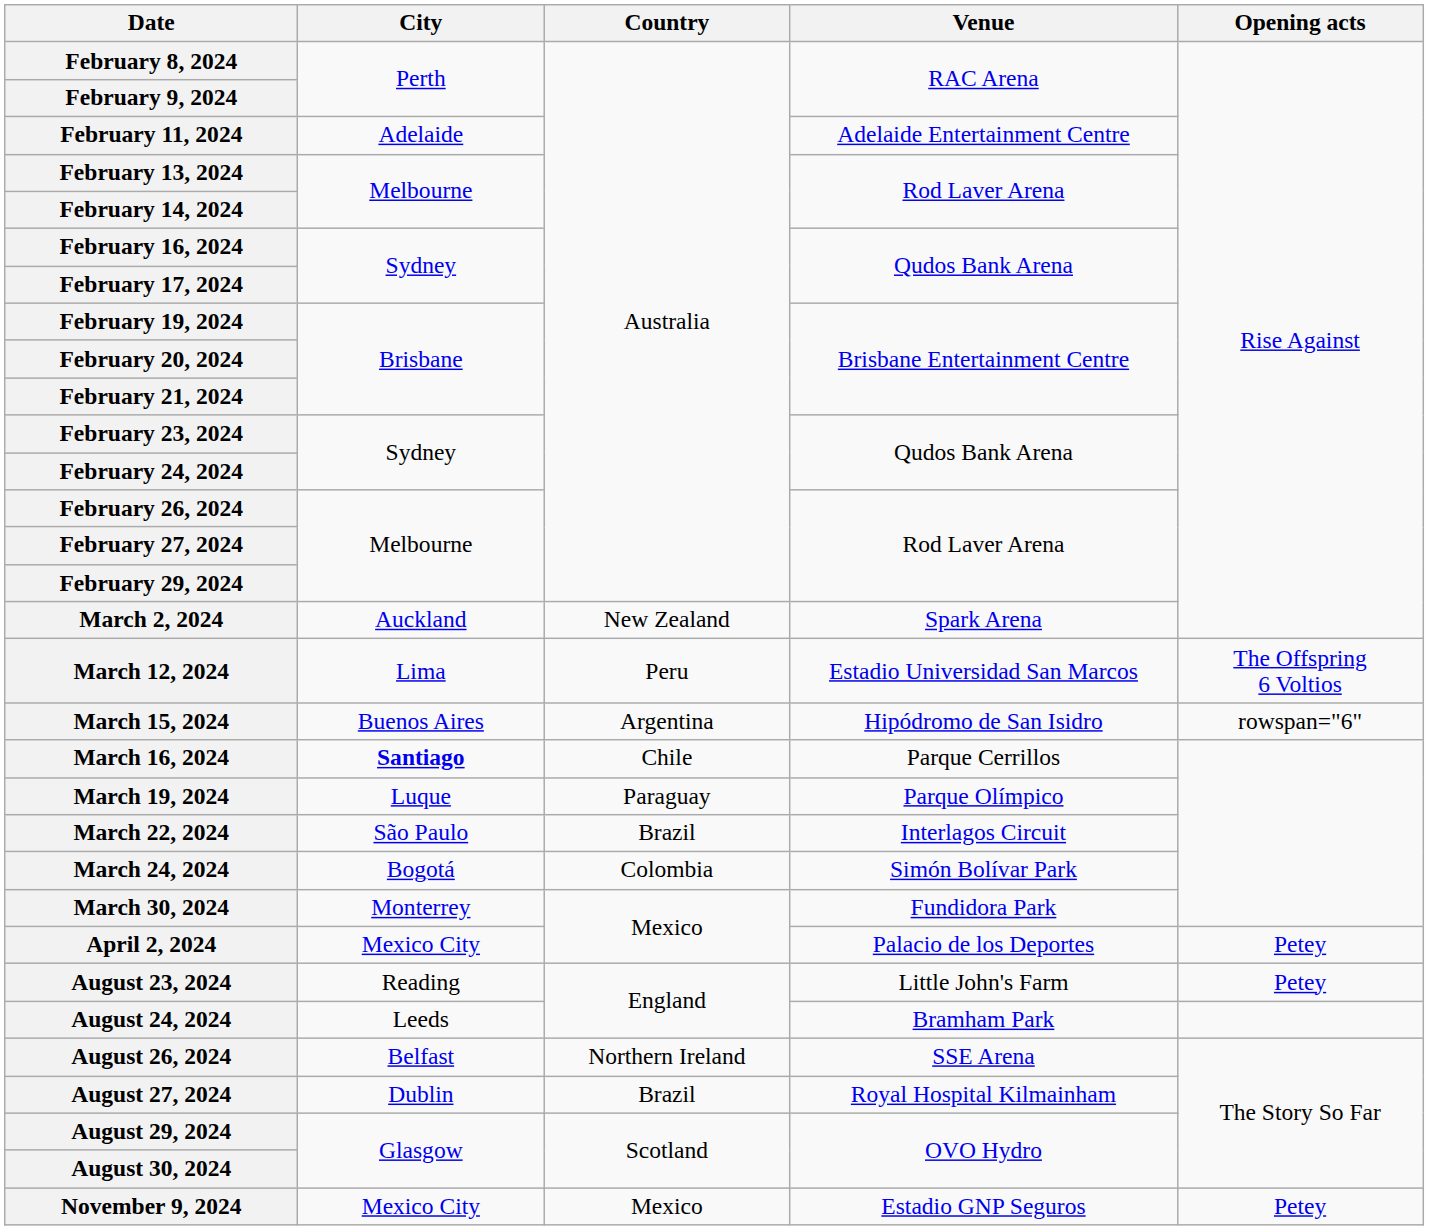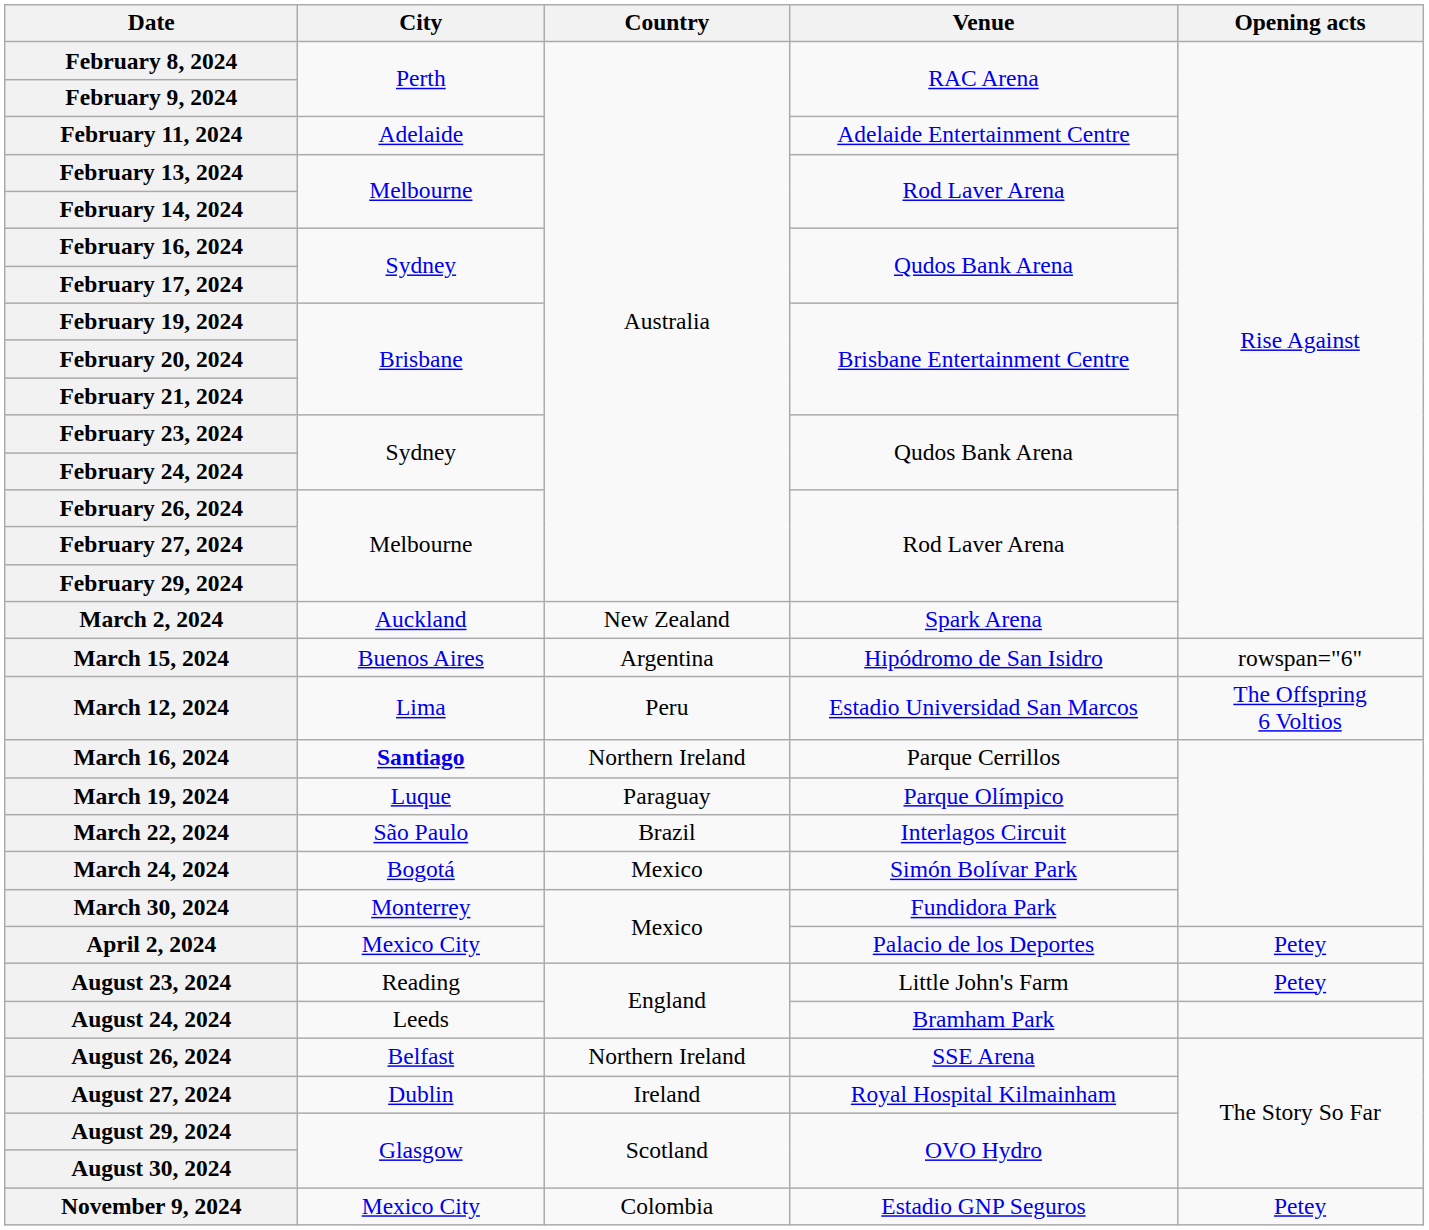rows swapped: (151, 670) <-> (151, 721)
(667, 758) Chile -> (667, 758) Northern Ireland
(667, 870) Colombia -> (667, 870) Mexico
(667, 1094) Brazil -> (667, 1094) Ireland
(667, 1205) Mexico -> (667, 1205) Colombia
